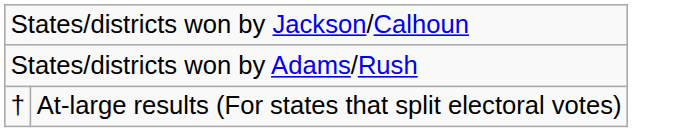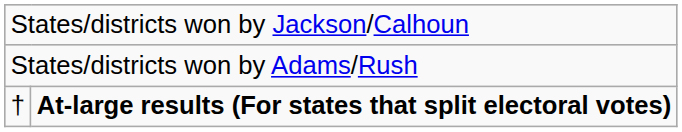(329, 106) normal -> (354, 106) bold
